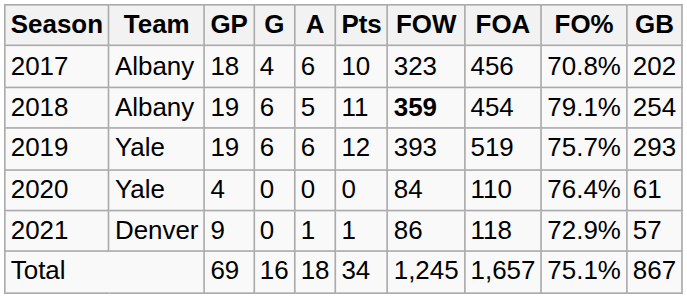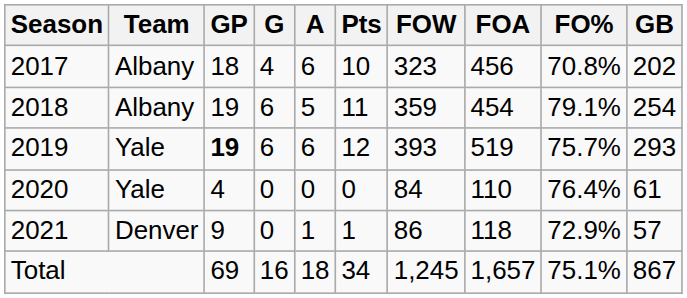(415, 107) bold -> (415, 107) normal
(225, 148) normal -> (225, 148) bold
